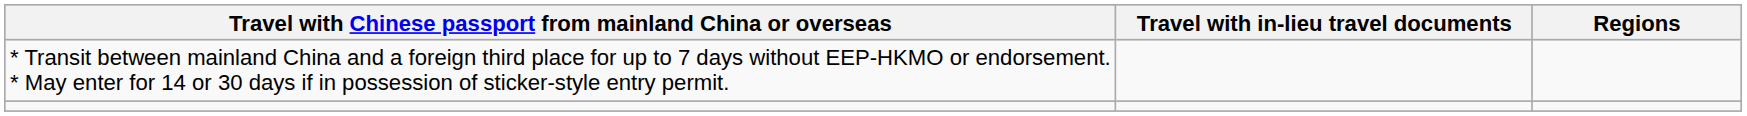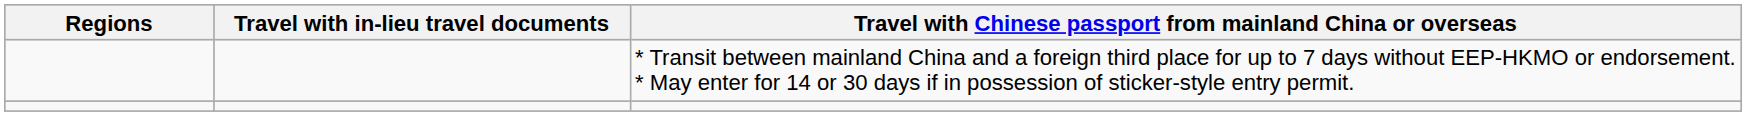columns swapped: (1637, 23) <-> (560, 23)
